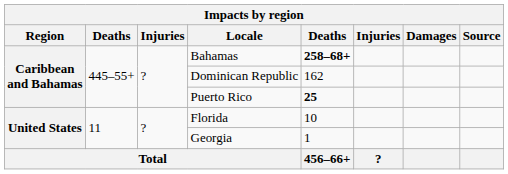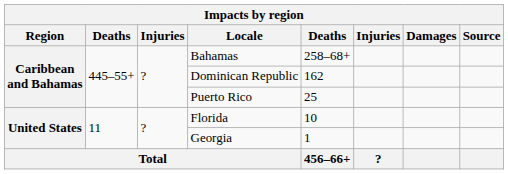(327, 55) bold -> (327, 55) normal
(311, 97) bold -> (311, 97) normal
